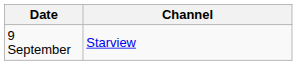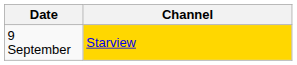(111, 42) no background -> (111, 42) gold background
